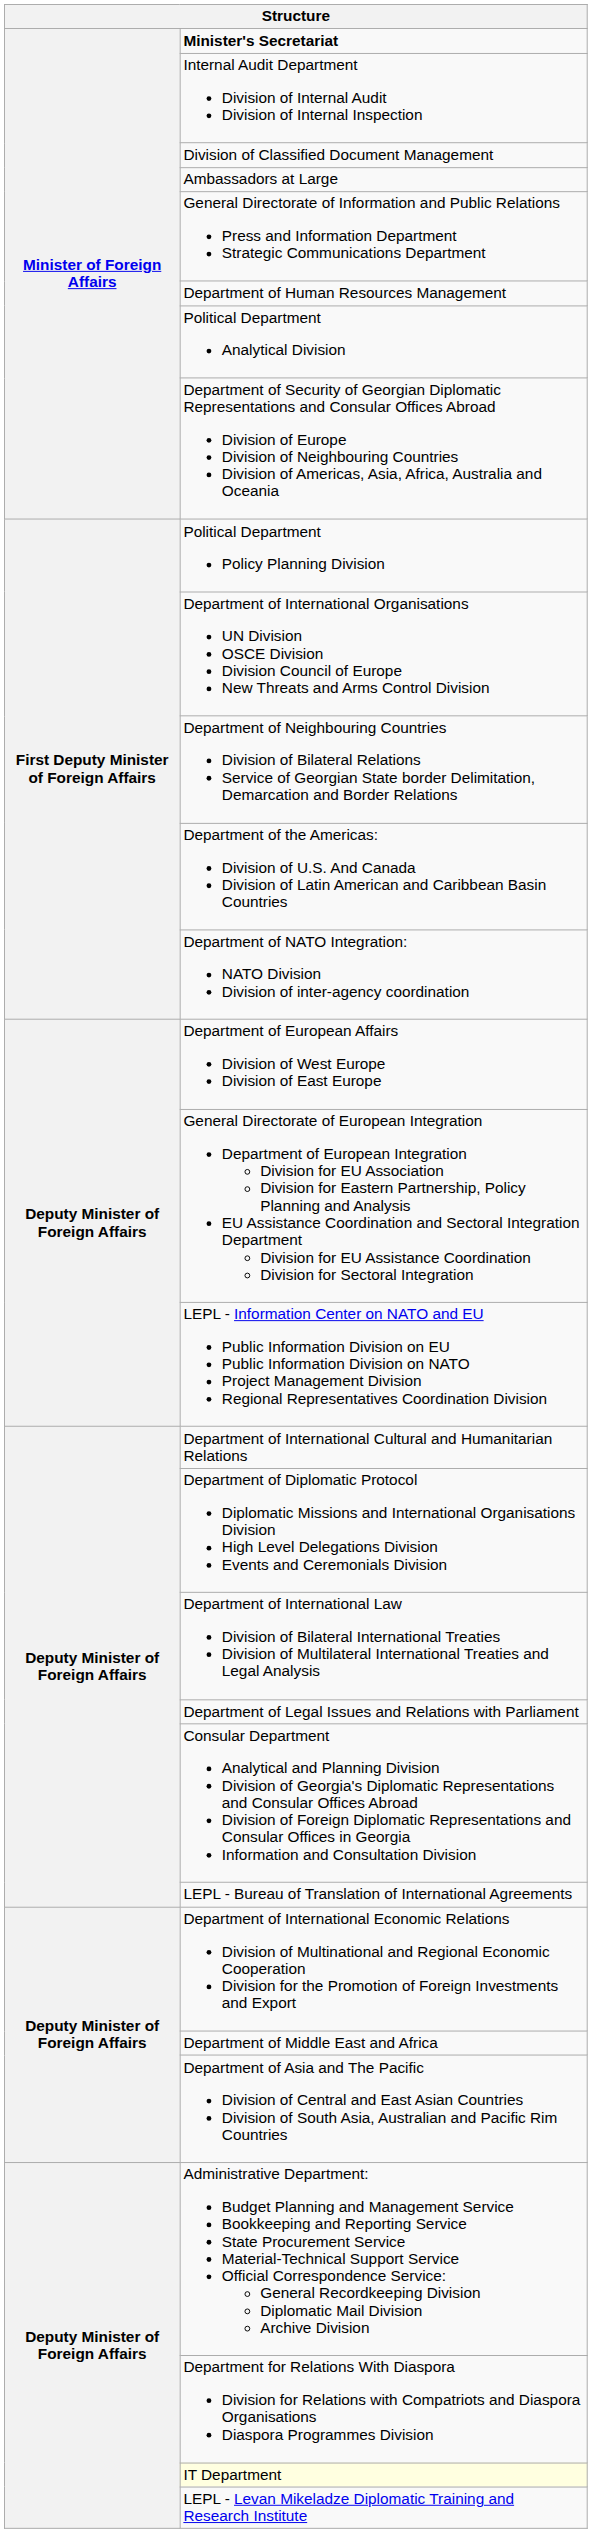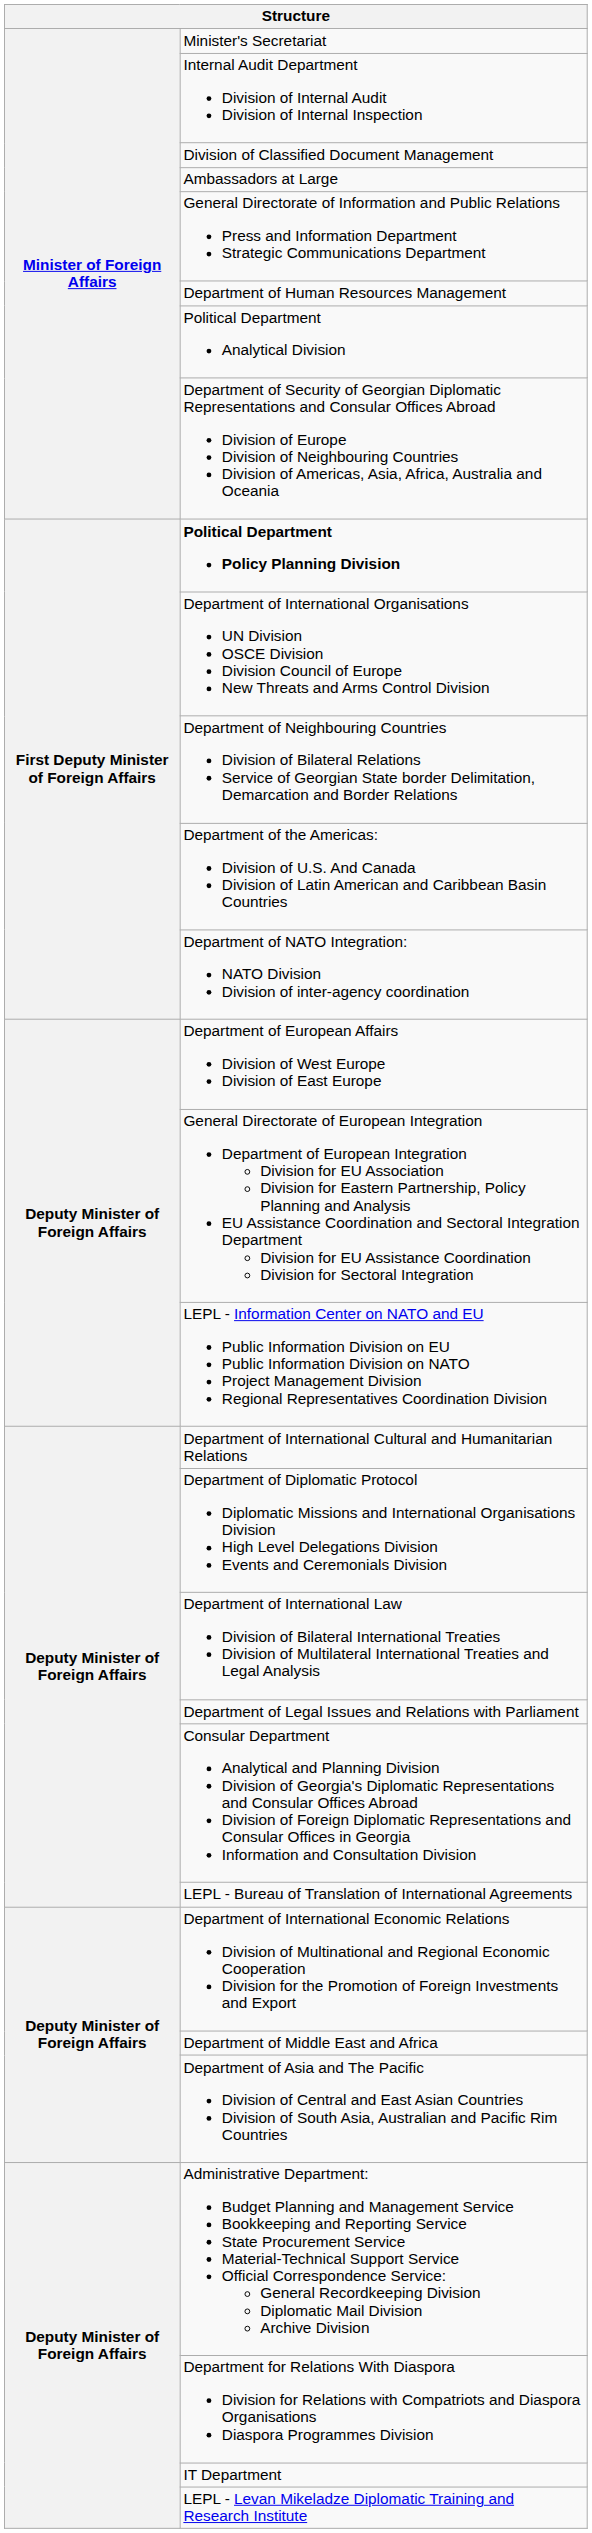(261, 41) bold -> (255, 41) normal
(384, 548) normal -> (384, 548) bold
(232, 2474) lightyellow background -> (232, 2474) no background
